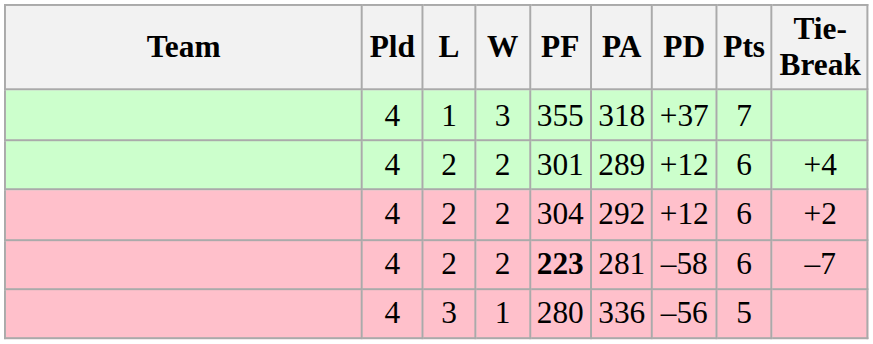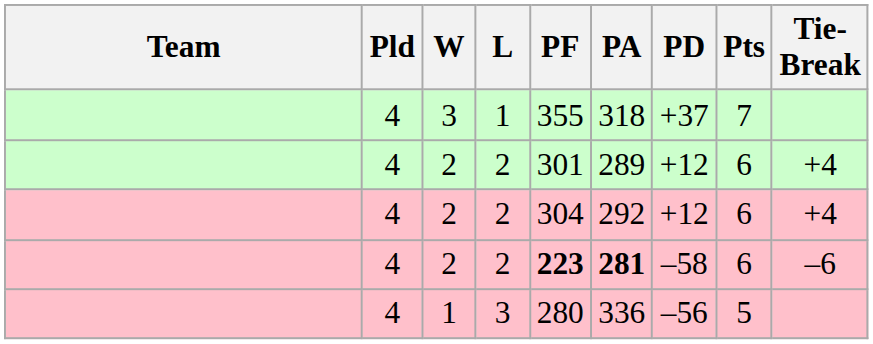columns swapped: (503, 47) <-> (449, 47)
(820, 213) +2 -> (820, 213) +4
(622, 263) normal -> (622, 263) bold
(820, 263) –7 -> (820, 263) –6
